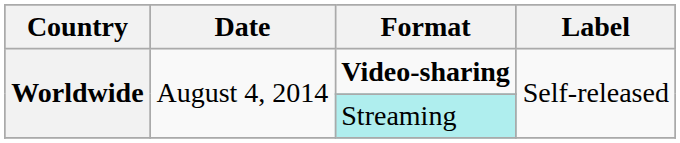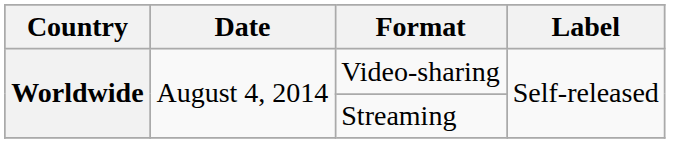(426, 71) bold -> (421, 71) normal
(399, 115) paleturquoise background -> (399, 115) no background
